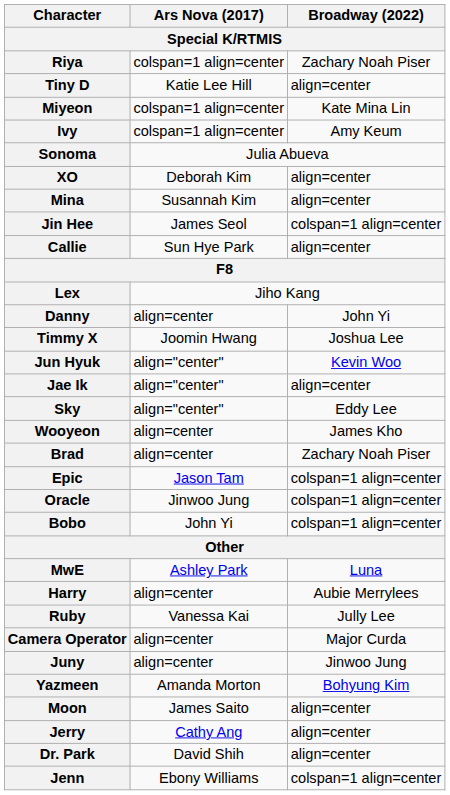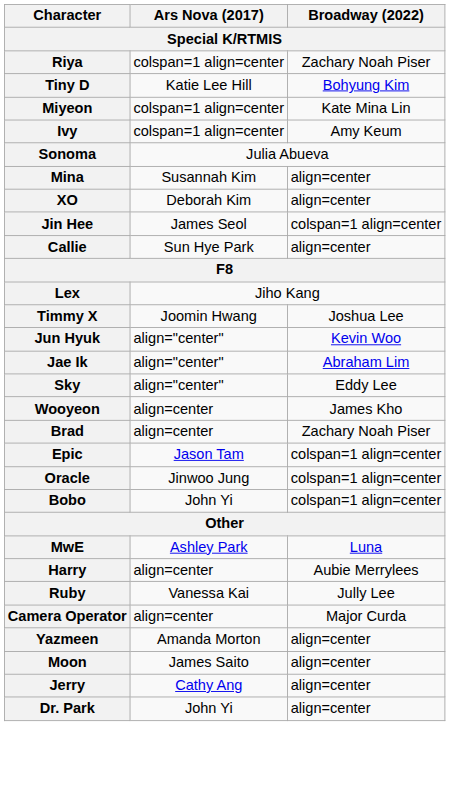(331, 85) align=center -> (366, 85) Bohyung Kim
rows swapped: (67, 177) <-> (67, 200)
- row: (67, 316)
(331, 385) align=center -> (366, 362) Abraham Lim
- row: (67, 662)
(366, 685) Bohyung Kim -> (331, 639) align=center
(209, 754) David Shih -> (209, 708) John Yi
- row: (67, 778)
